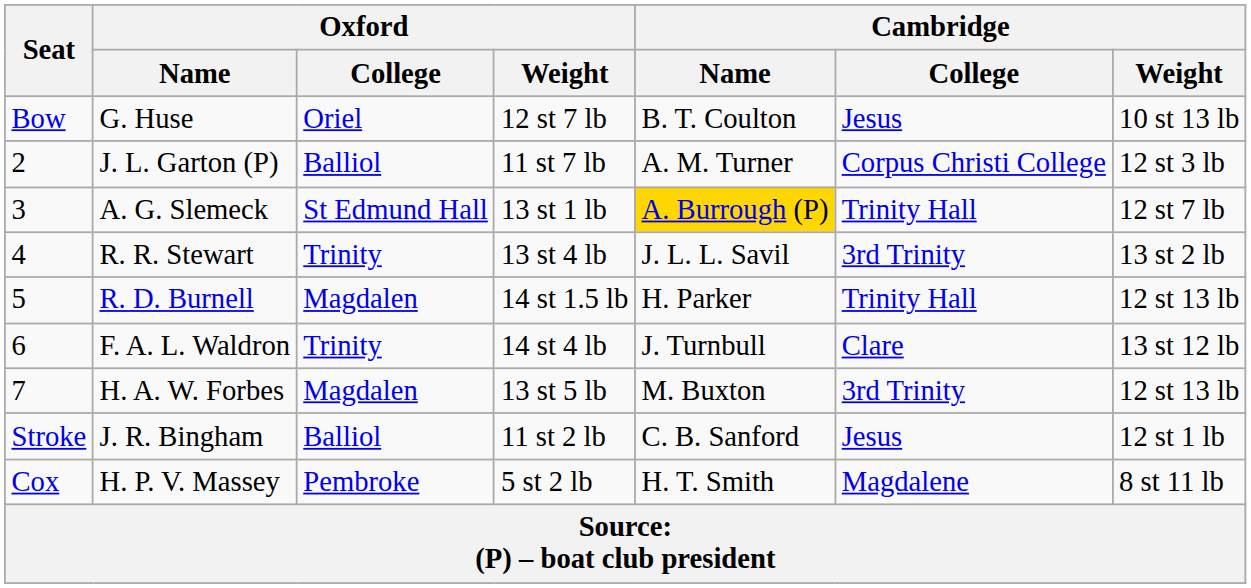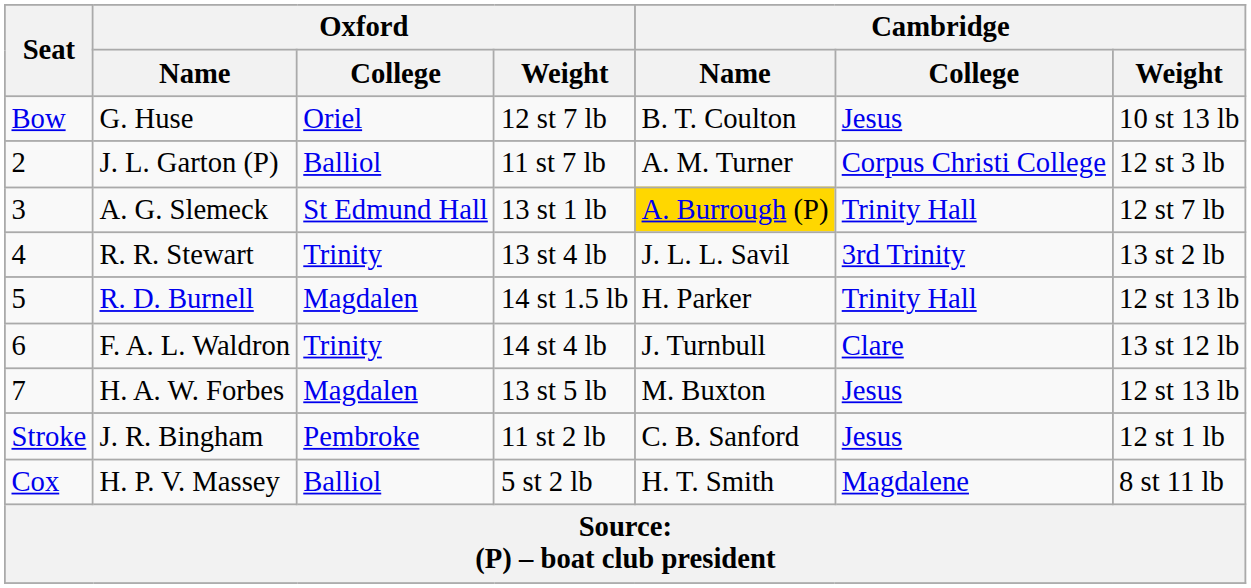(903, 390) 3rd Trinity -> (872, 390) Jesus
(342, 436) Balliol -> (361, 436) Pembroke
(361, 481) Pembroke -> (342, 481) Balliol
